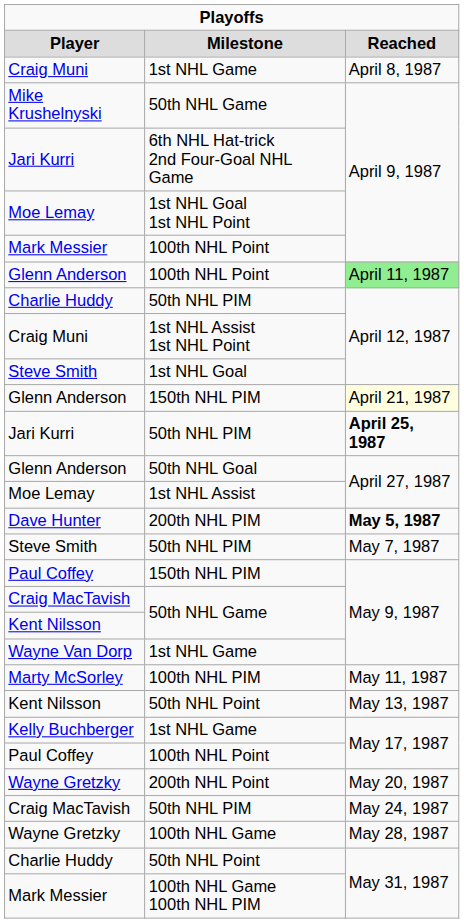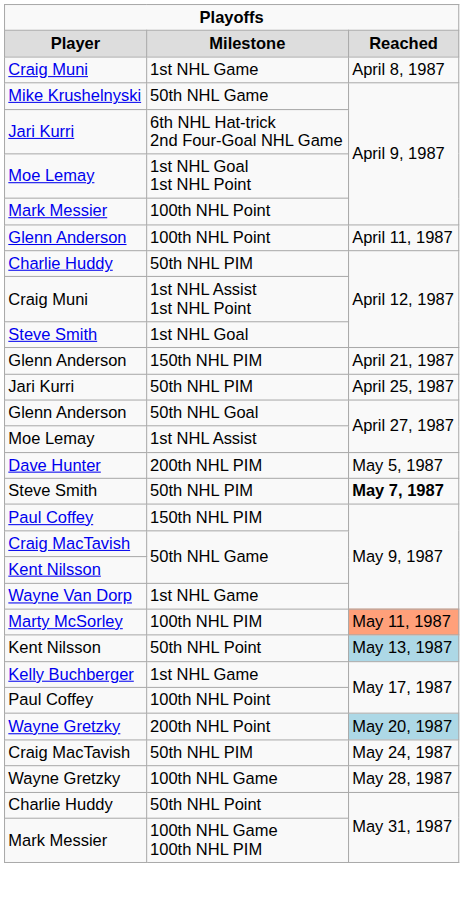(399, 274) lightgreen background -> (402, 237) no background
(400, 397) lightyellow background -> (403, 360) no background
(381, 433) bold -> (403, 386) normal
(395, 520) bold -> (398, 465) normal
(394, 546) normal -> (398, 491) bold
(398, 677) no background -> (402, 622) lightsalmon background
(399, 703) no background -> (402, 648) lightblue background
(399, 782) no background -> (402, 726) lightblue background
